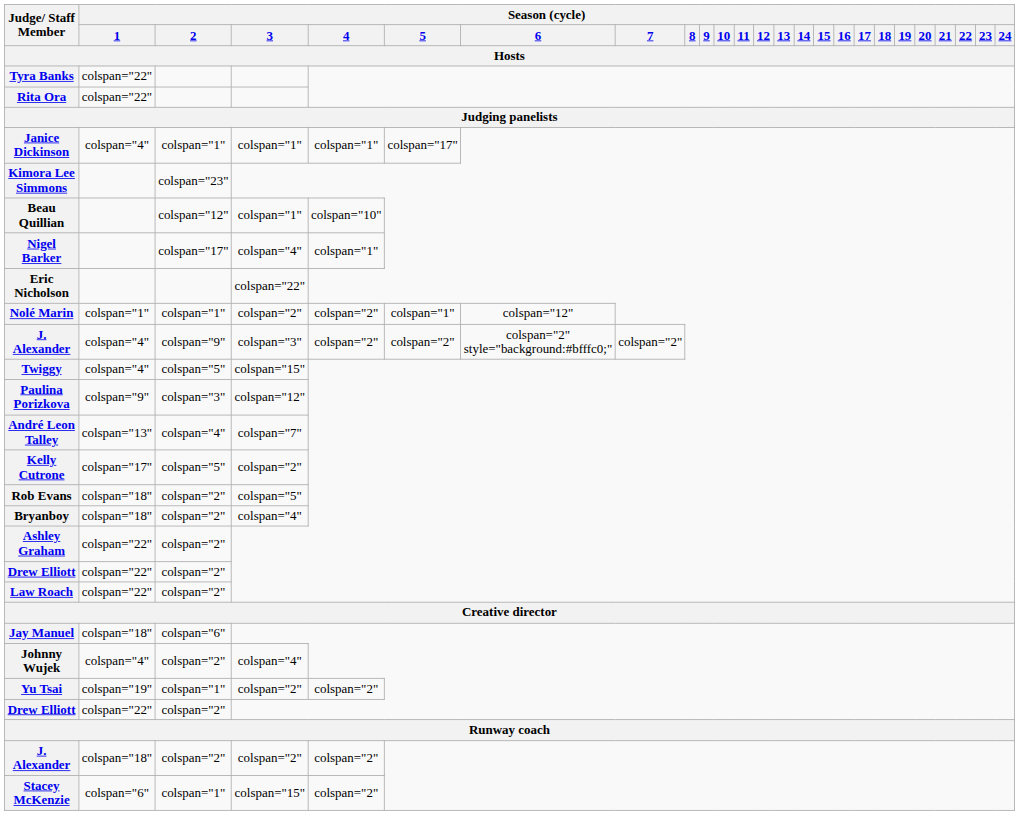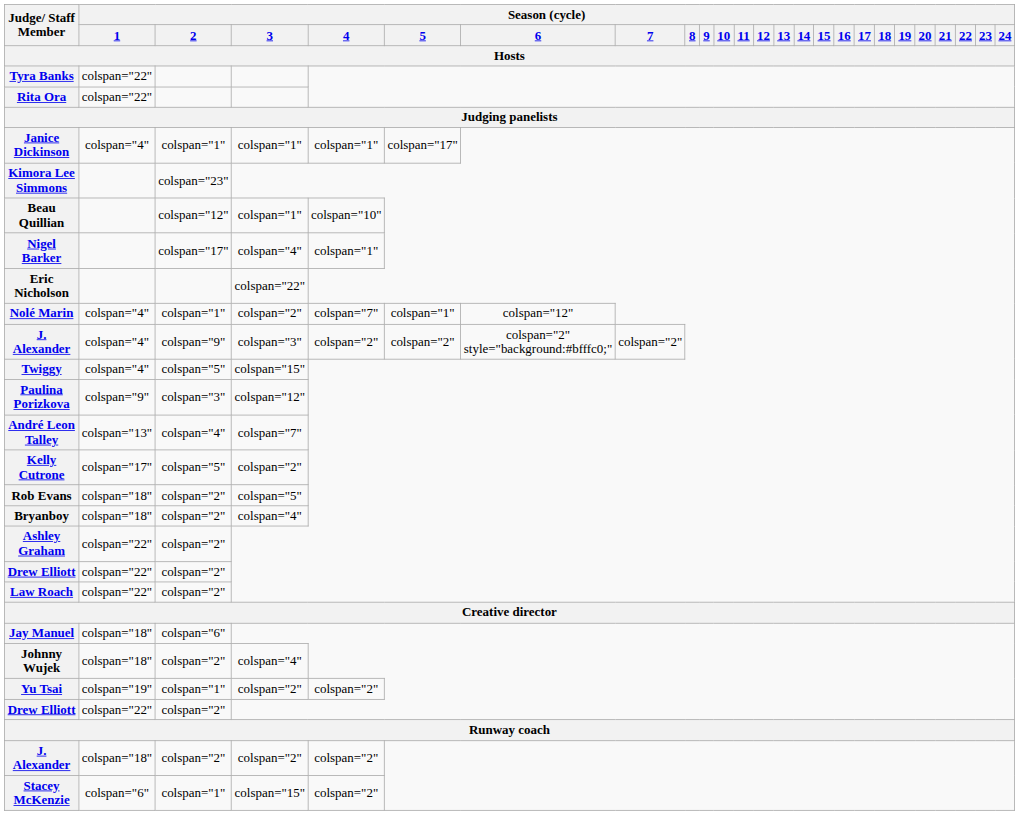(117, 313) colspan="1" -> (117, 313) colspan="4"
(346, 313) colspan="2" -> (346, 313) colspan="7"
(117, 661) colspan="4" -> (117, 661) colspan="18"
